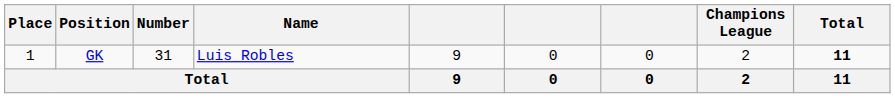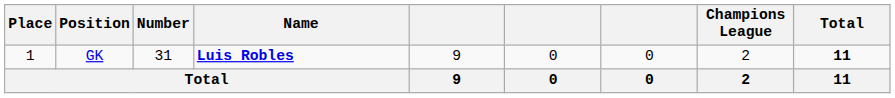(245, 57) normal -> (245, 57) bold
